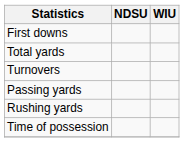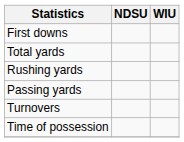rows swapped: (45, 108) <-> (34, 71)
